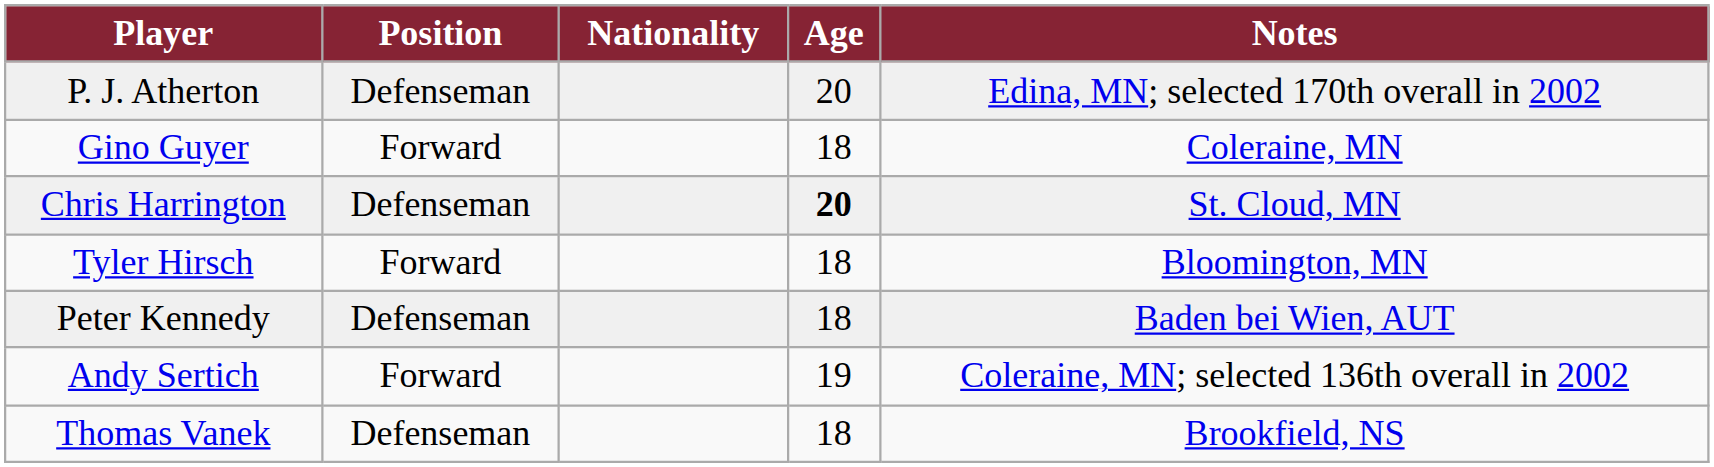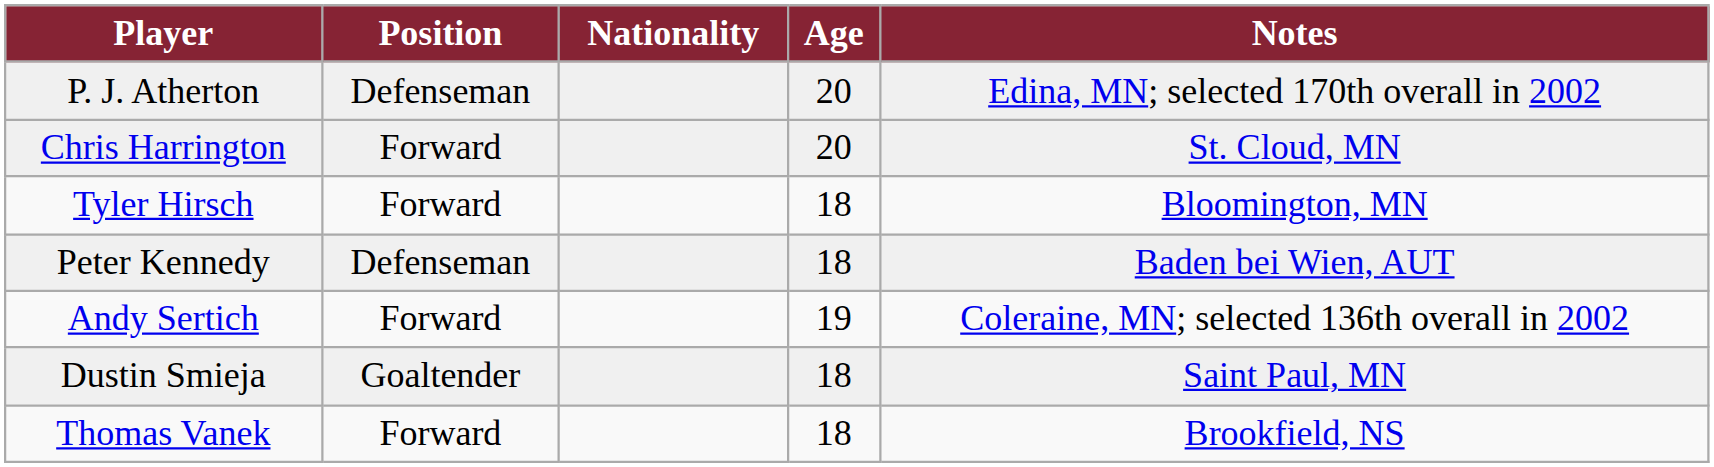- row: (163, 147)
(440, 204) Defenseman -> (440, 147) Forward
(834, 204) bold -> (834, 147) normal
+ row: (163, 375)
(440, 432) Defenseman -> (440, 432) Forward
